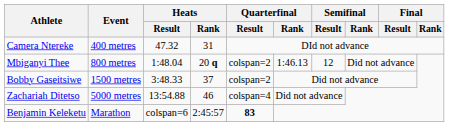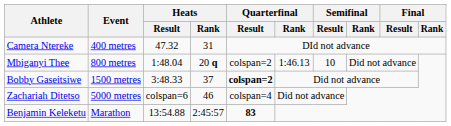(328, 62) 12 -> (330, 62) 10
(250, 79) normal -> (251, 79) bold
(167, 96) 13:54.88 -> (167, 96) colspan=6
(167, 113) colspan=6 -> (167, 113) 13:54.88
